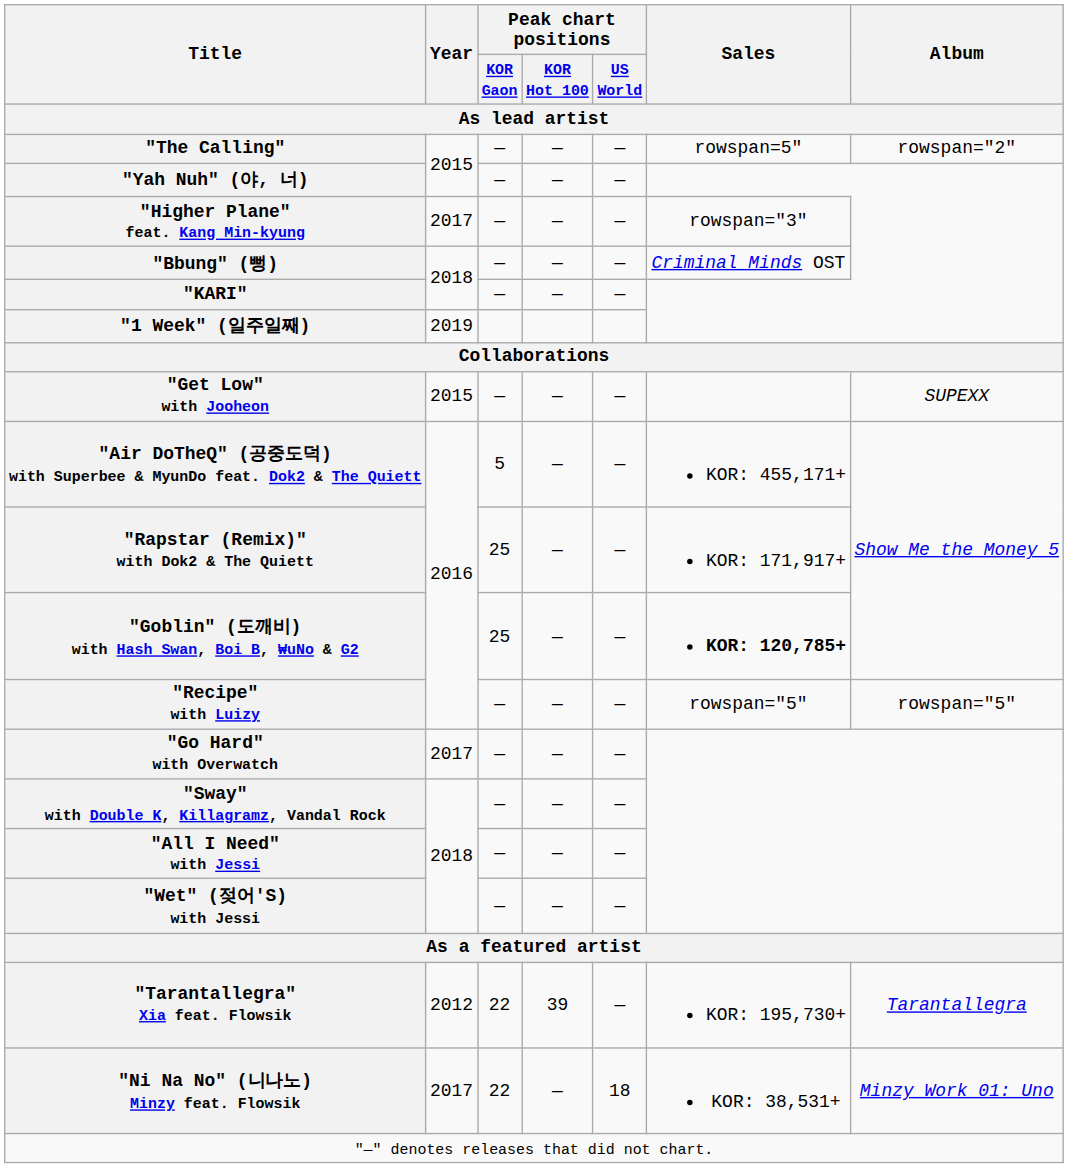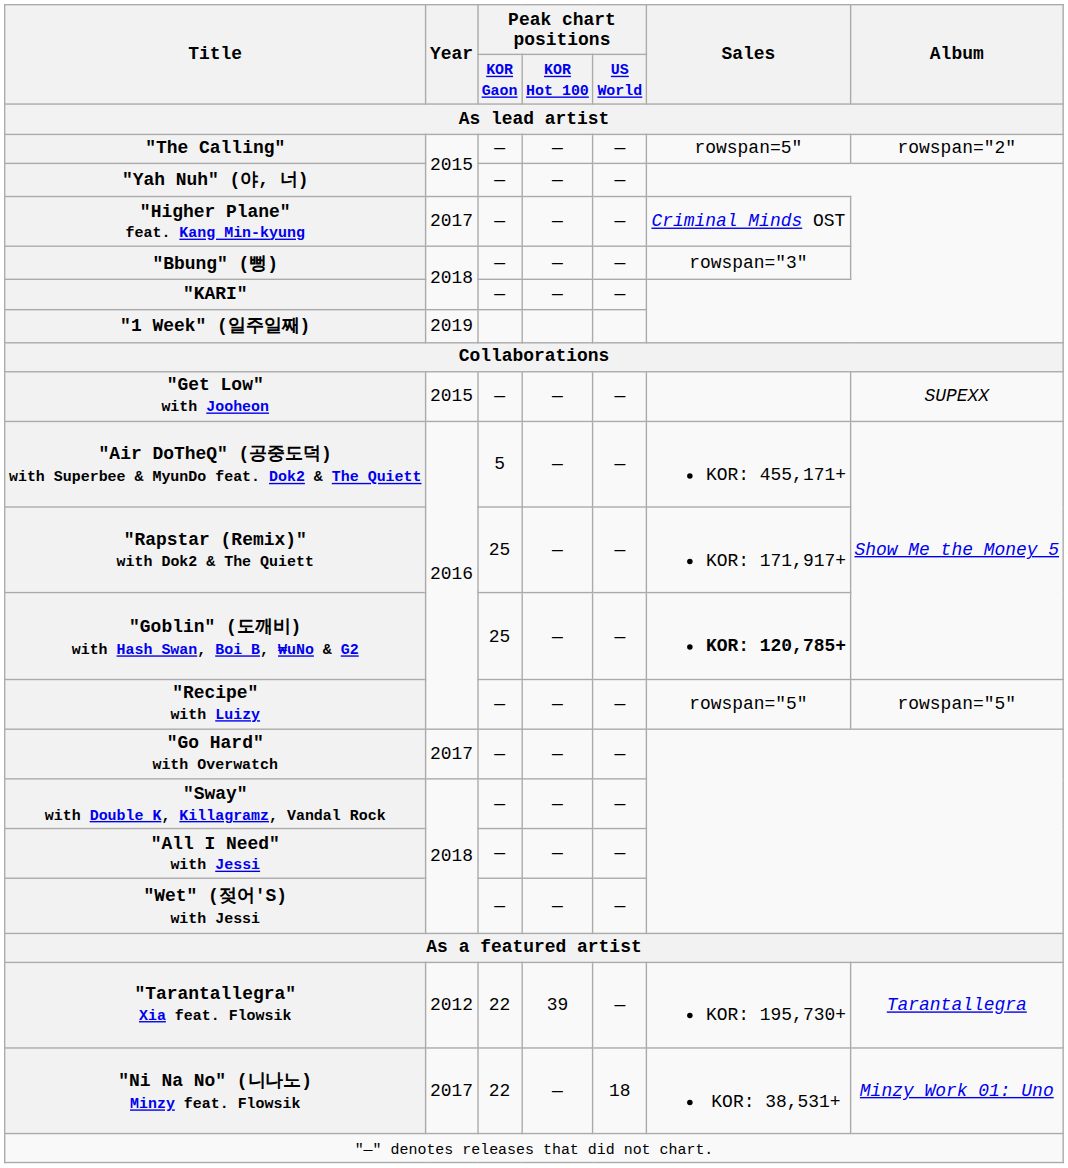(748, 221) rowspan="3" -> (748, 221) Criminal Minds OST
(748, 263) Criminal Minds OST -> (748, 263) rowspan="3"
